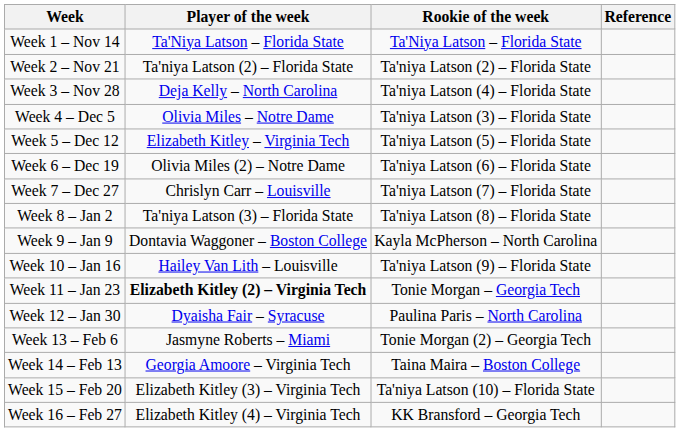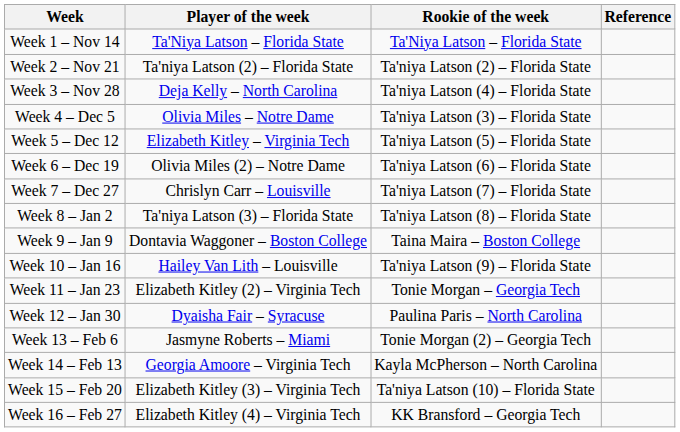(486, 240) Kayla McPherson – North Carolina -> (486, 240) Taina Maira – Boston College
(248, 290) bold -> (248, 290) normal
(486, 365) Taina Maira – Boston College -> (486, 365) Kayla McPherson – North Carolina
